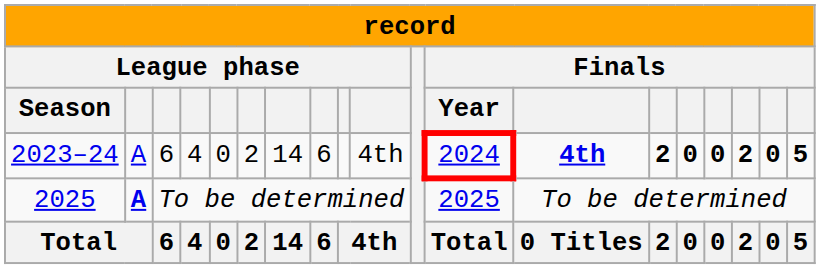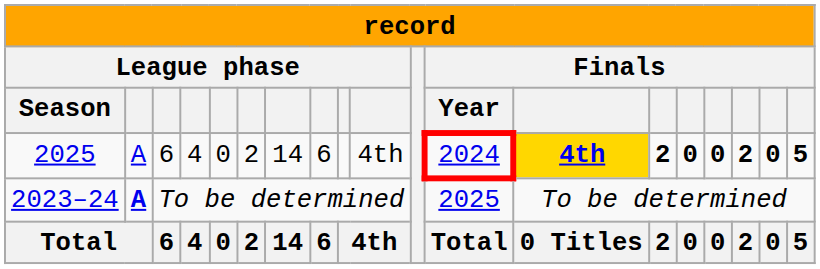(65, 155) 2023–24 -> (65, 155) 2025
(582, 155) no background -> (582, 155) gold background
(65, 200) 2025 -> (65, 200) 2023–24
